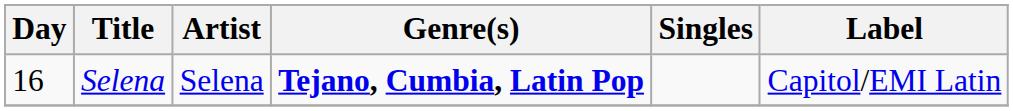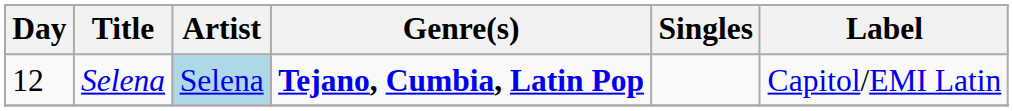(28, 79) 16 -> (28, 79) 12
(222, 79) no background -> (222, 79) lightblue background
